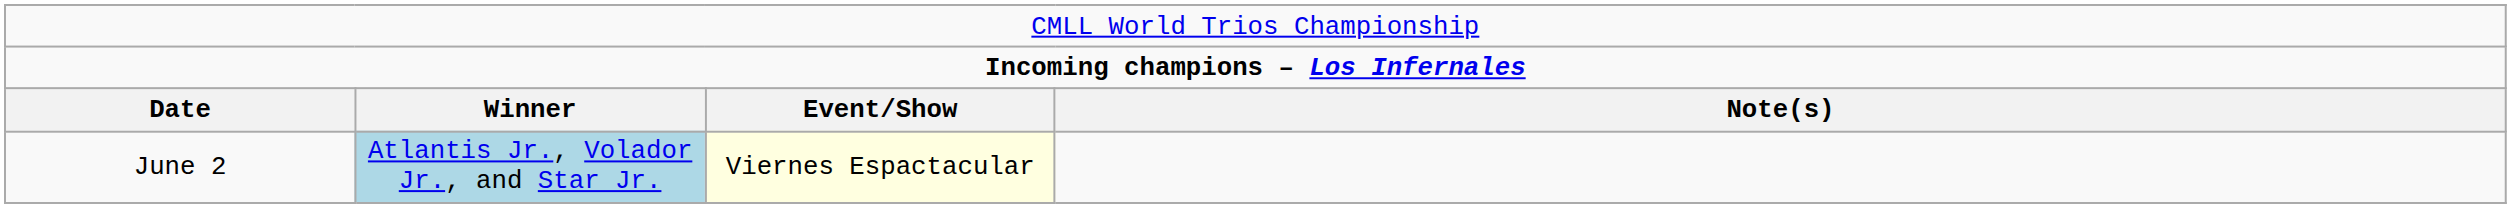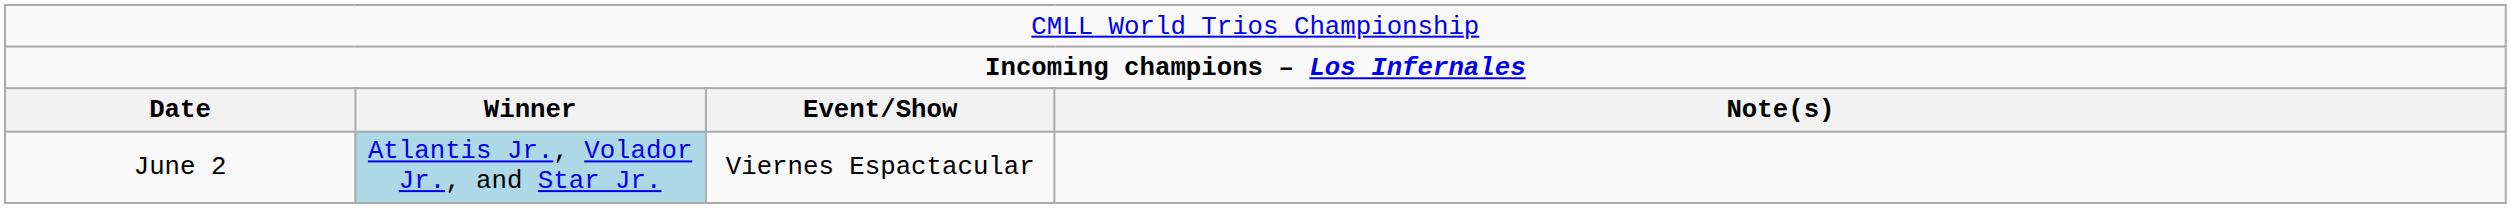(880, 167) lightyellow background -> (880, 167) no background
